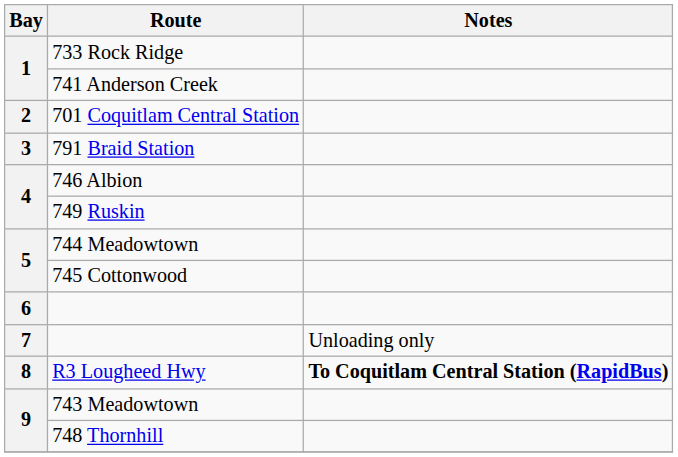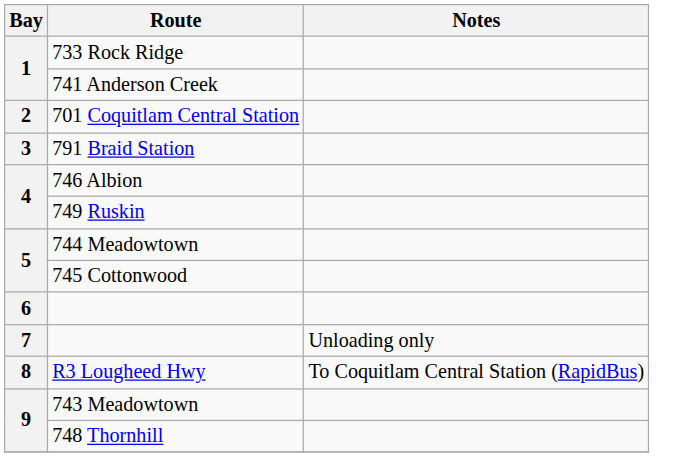(488, 372) bold -> (476, 372) normal
